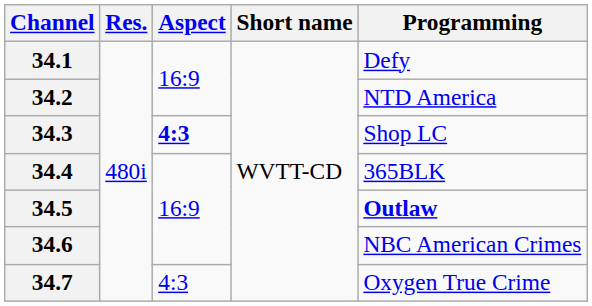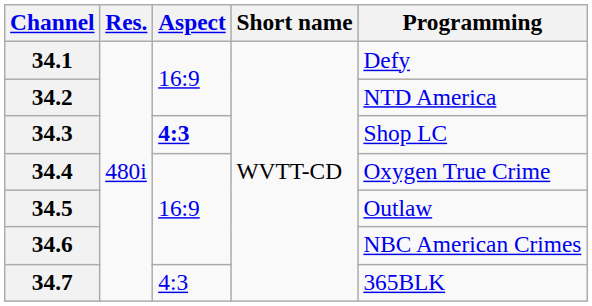(404, 171) 365BLK -> (457, 171) Oxygen True Crime
(400, 208) bold -> (398, 208) normal
(457, 282) Oxygen True Crime -> (404, 282) 365BLK
